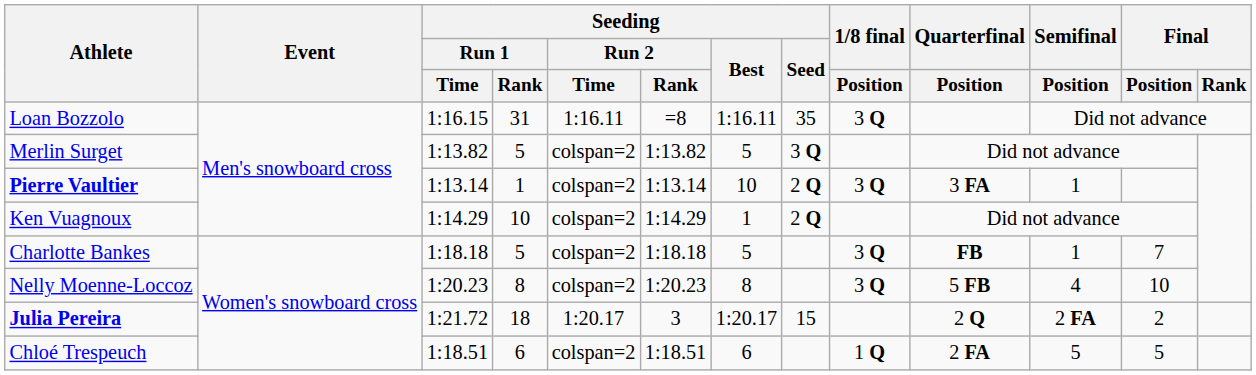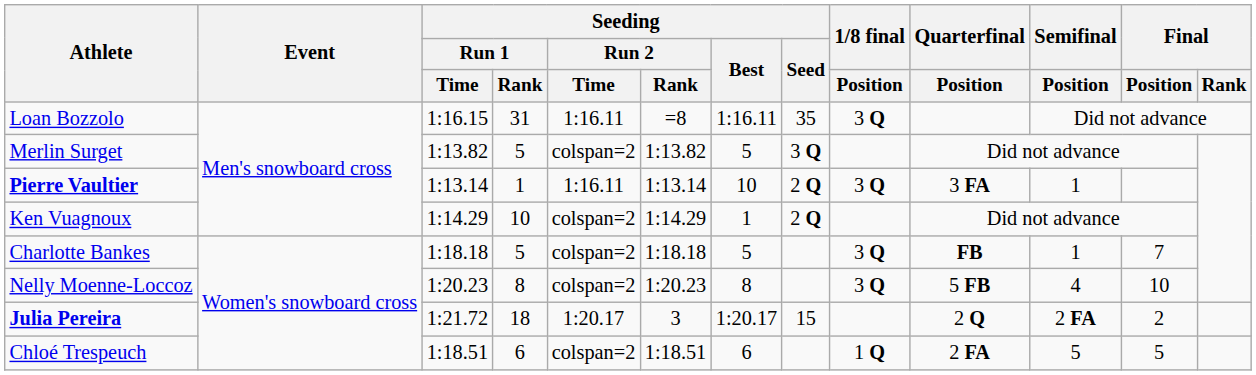(594, 185) colspan=2 -> (594, 185) 1:16.11
